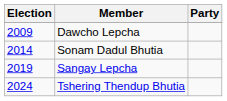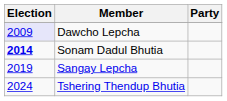(20, 31) no background -> (20, 31) lavender background
(20, 50) normal -> (20, 50) bold
